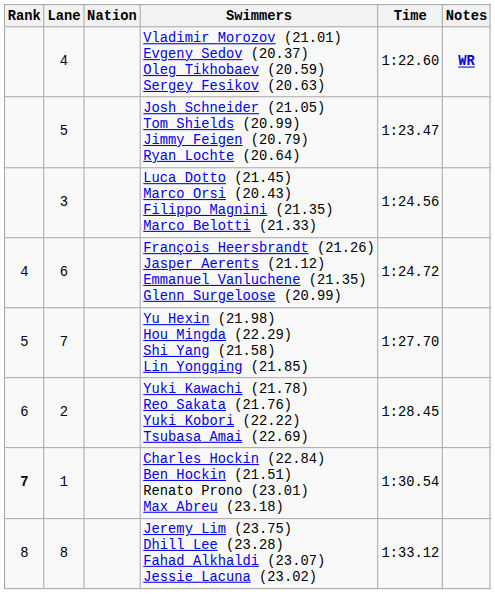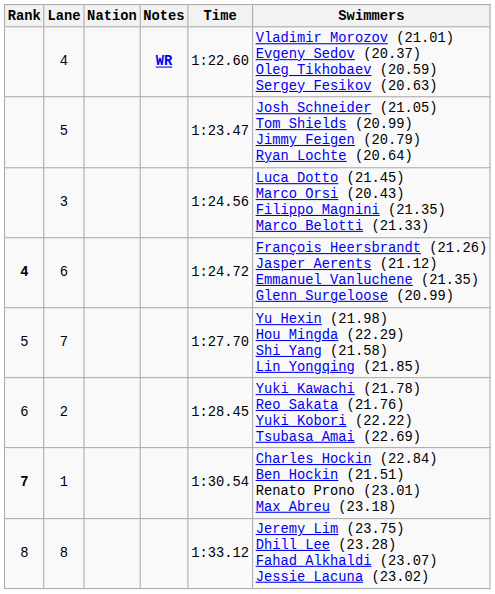columns swapped: (259, 16) <-> (467, 16)
(24, 273) normal -> (24, 273) bold
